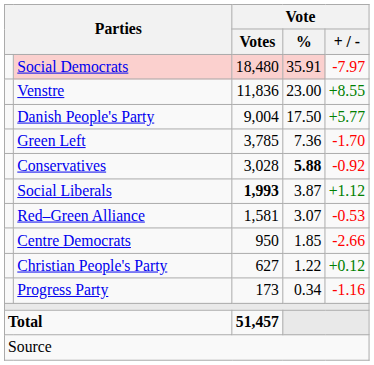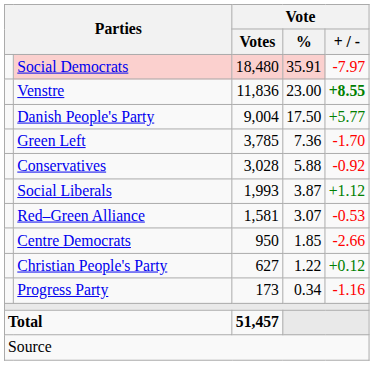(347, 91) normal -> (347, 91) bold
(308, 166) bold -> (308, 166) normal
(261, 191) bold -> (261, 191) normal
